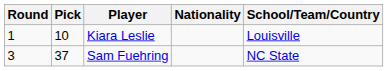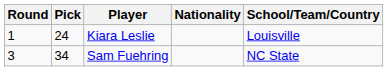(62, 35) 10 -> (62, 35) 24
(62, 55) 37 -> (62, 55) 34
